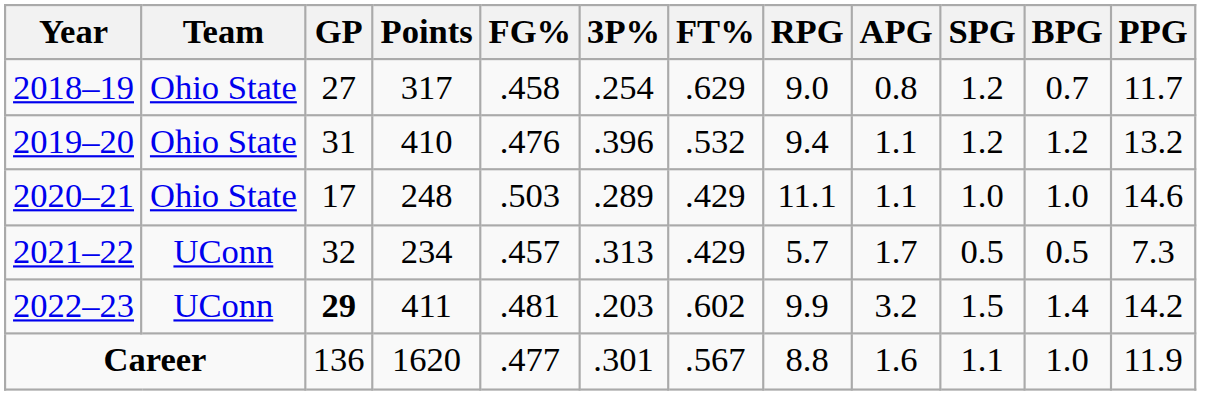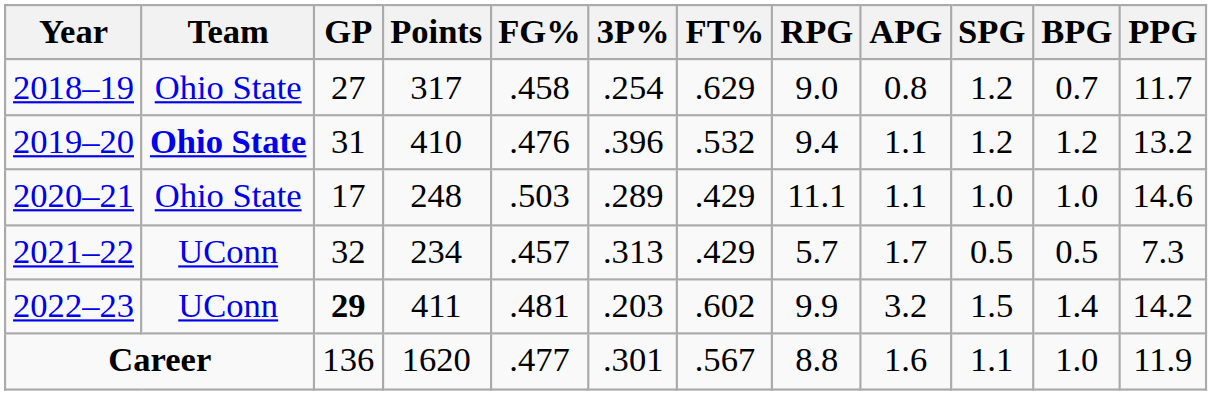(223, 141) normal -> (228, 141) bold
